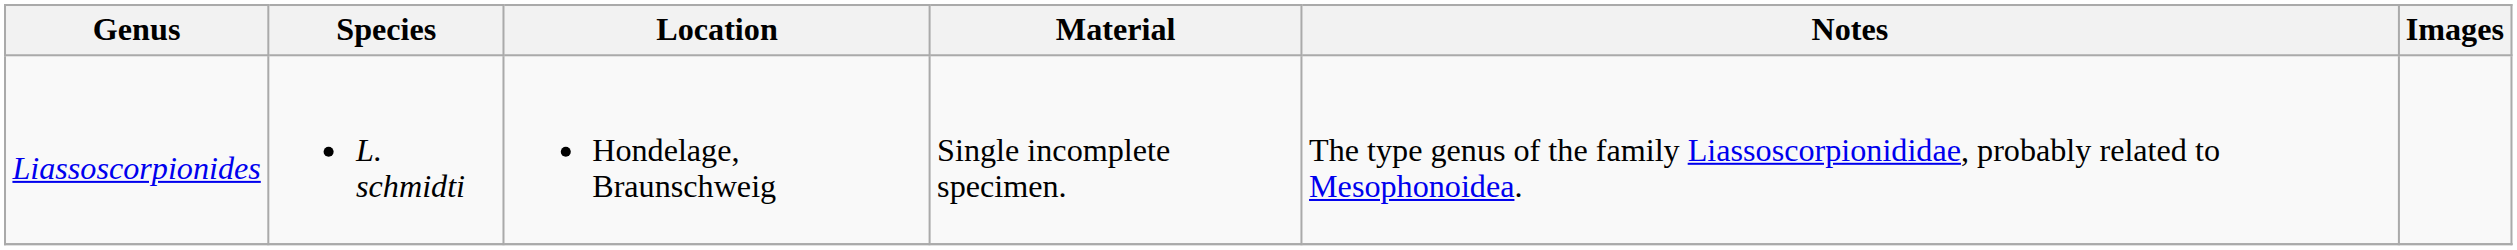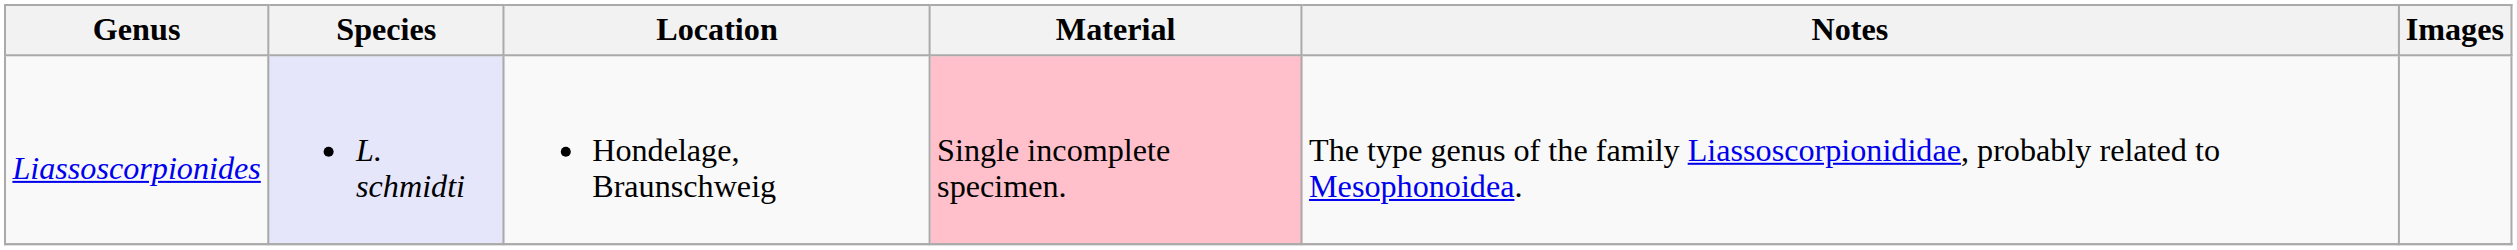(386, 168) no background -> (386, 168) lavender background
(1054, 167) no background -> (1054, 167) pink background
